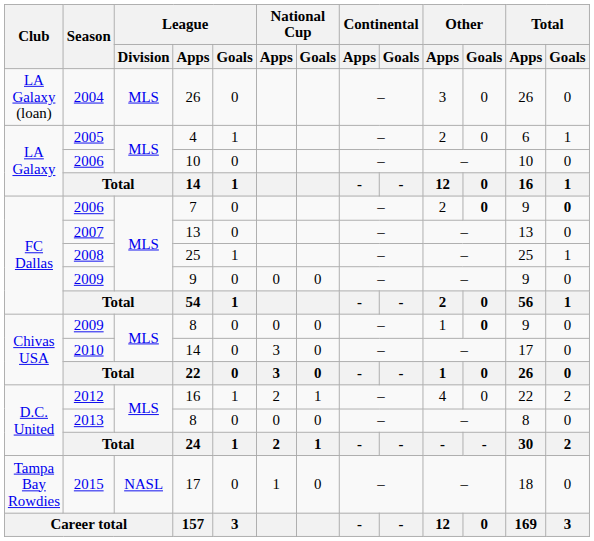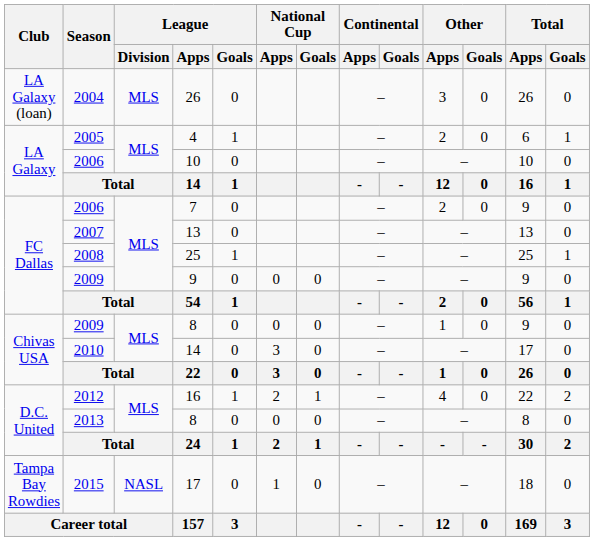(484, 208) bold -> (484, 208) normal
(567, 208) bold -> (567, 208) normal
(484, 326) bold -> (484, 326) normal
